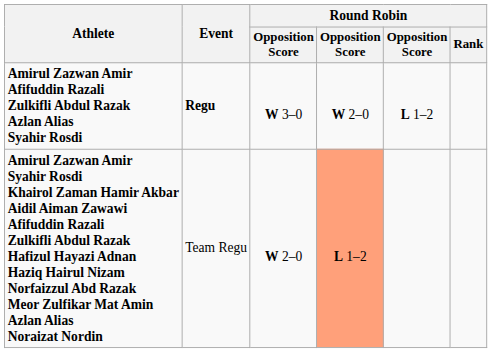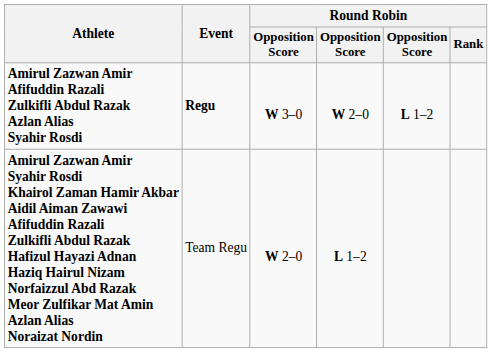(350, 256) lightsalmon background -> (350, 256) no background
